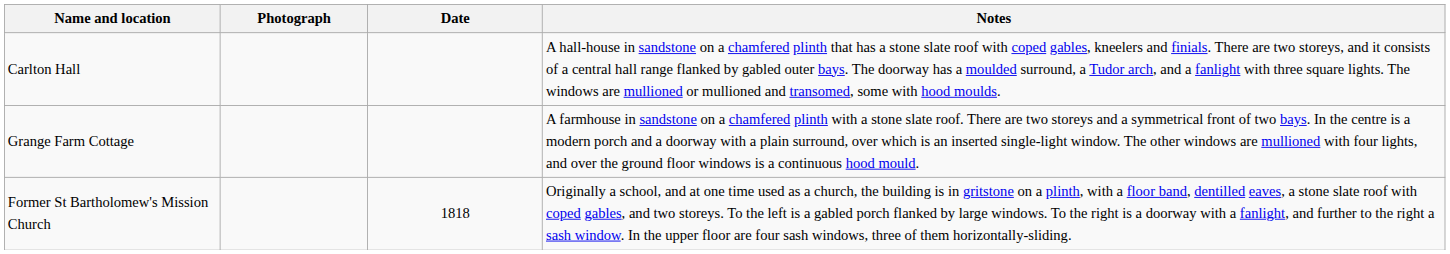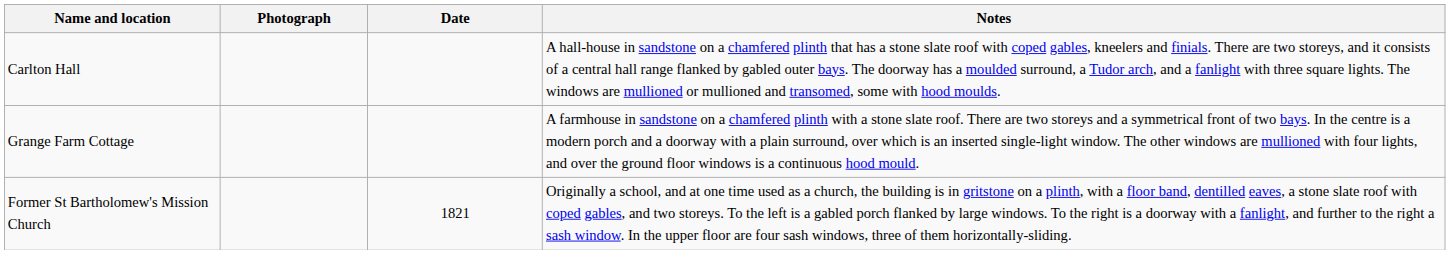(455, 213) 1818 -> (455, 213) 1821
